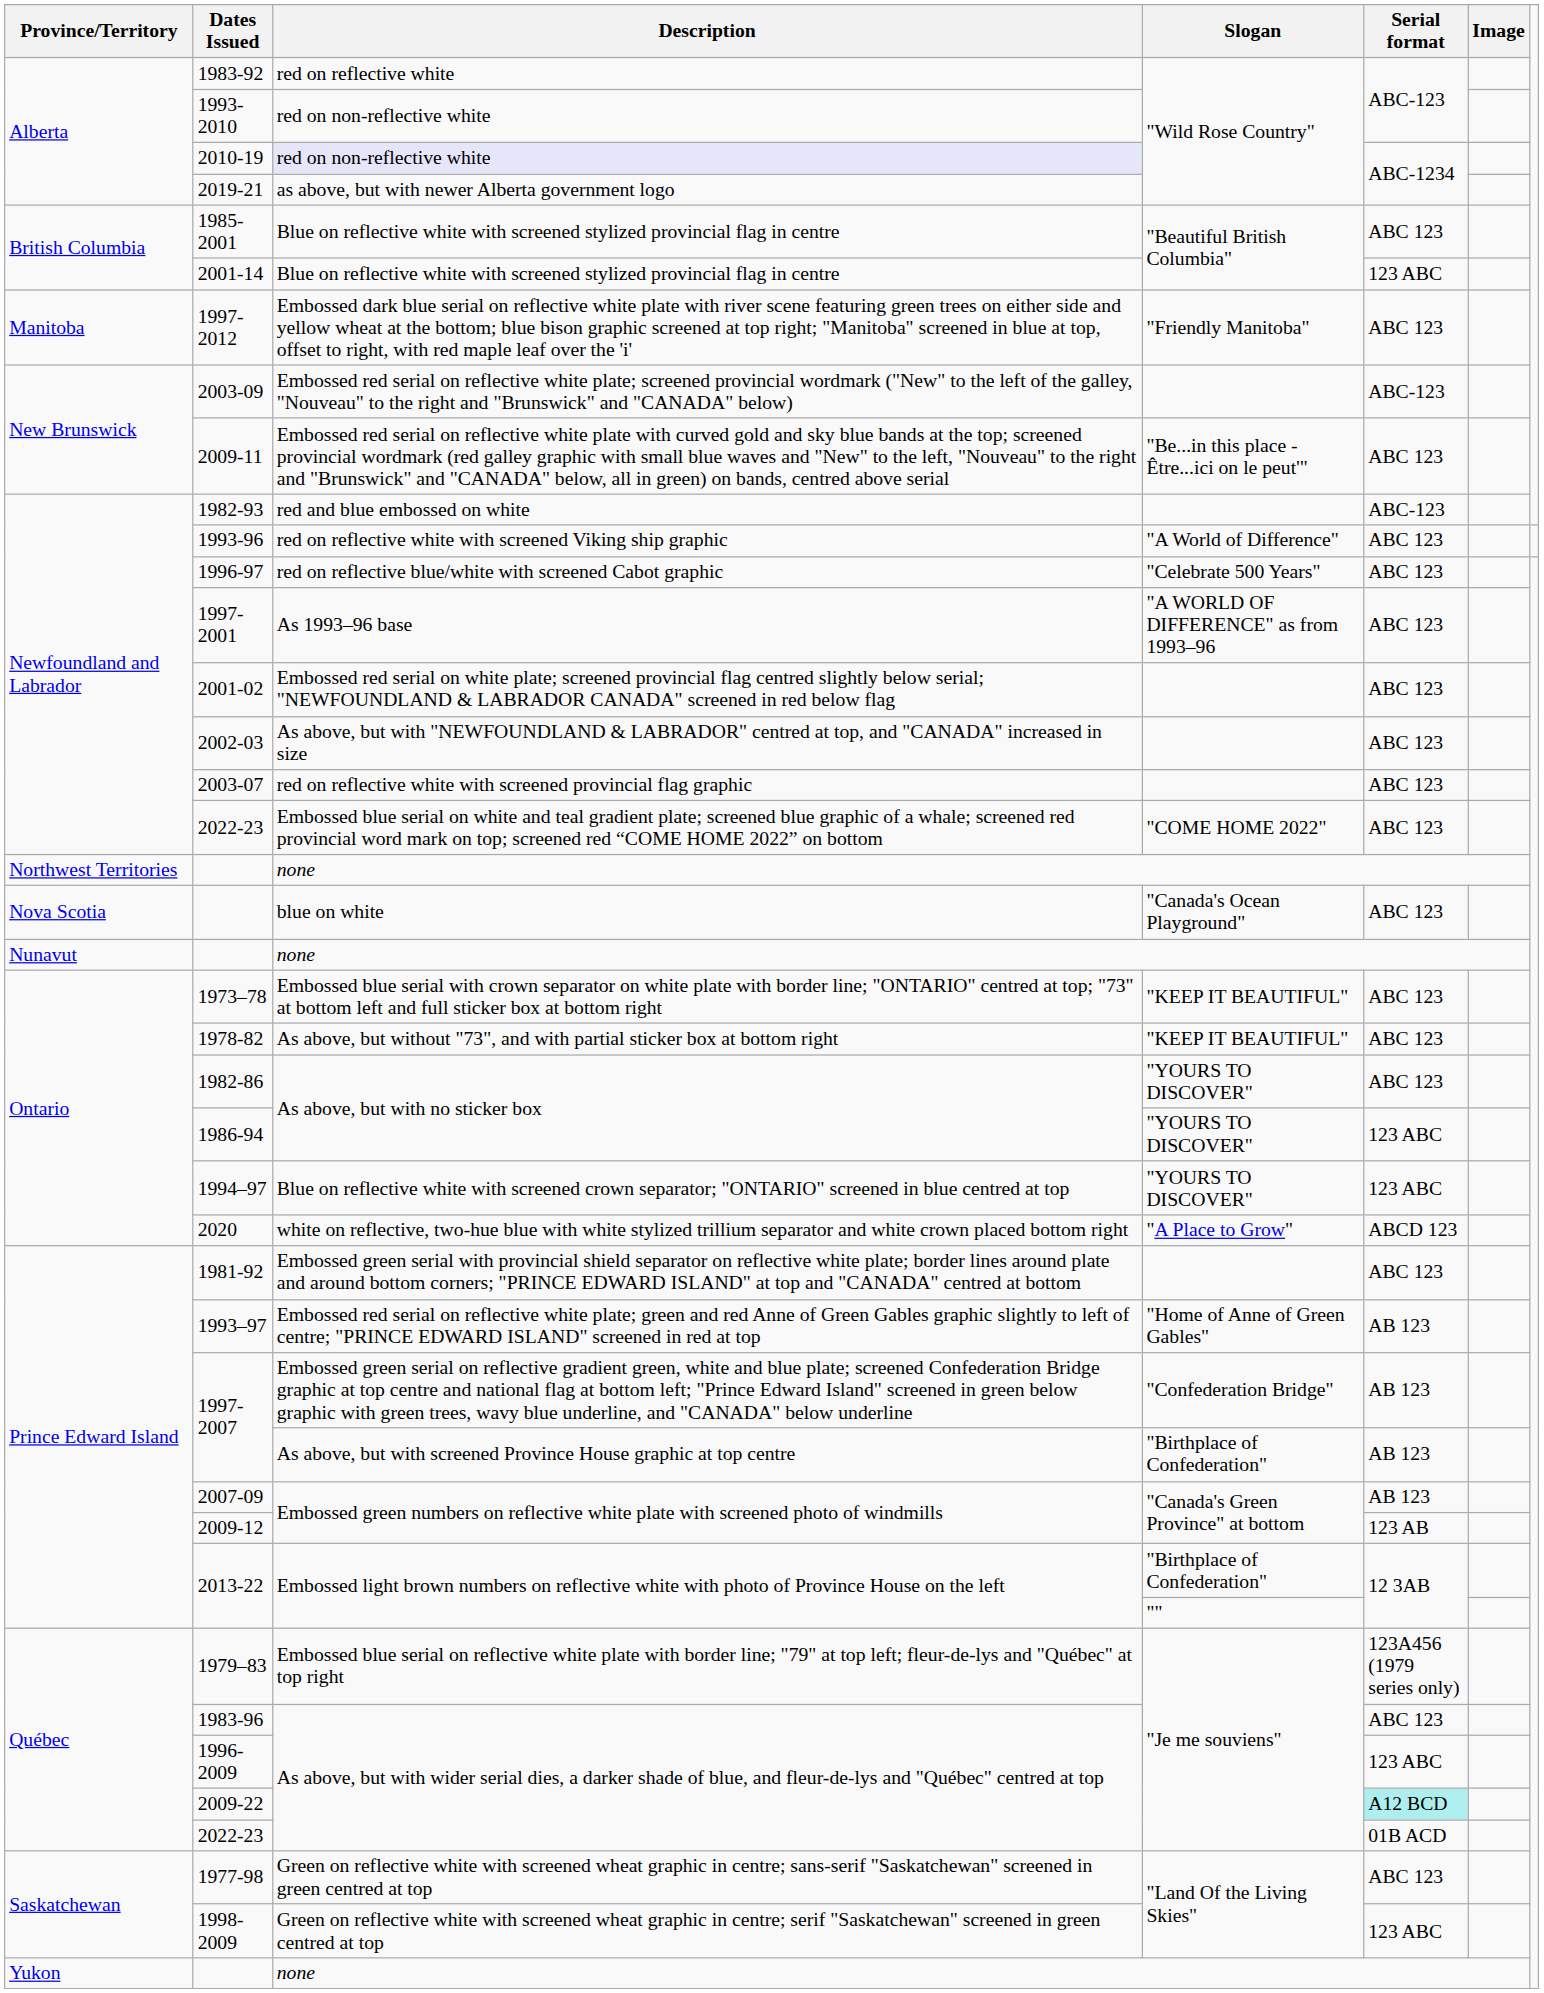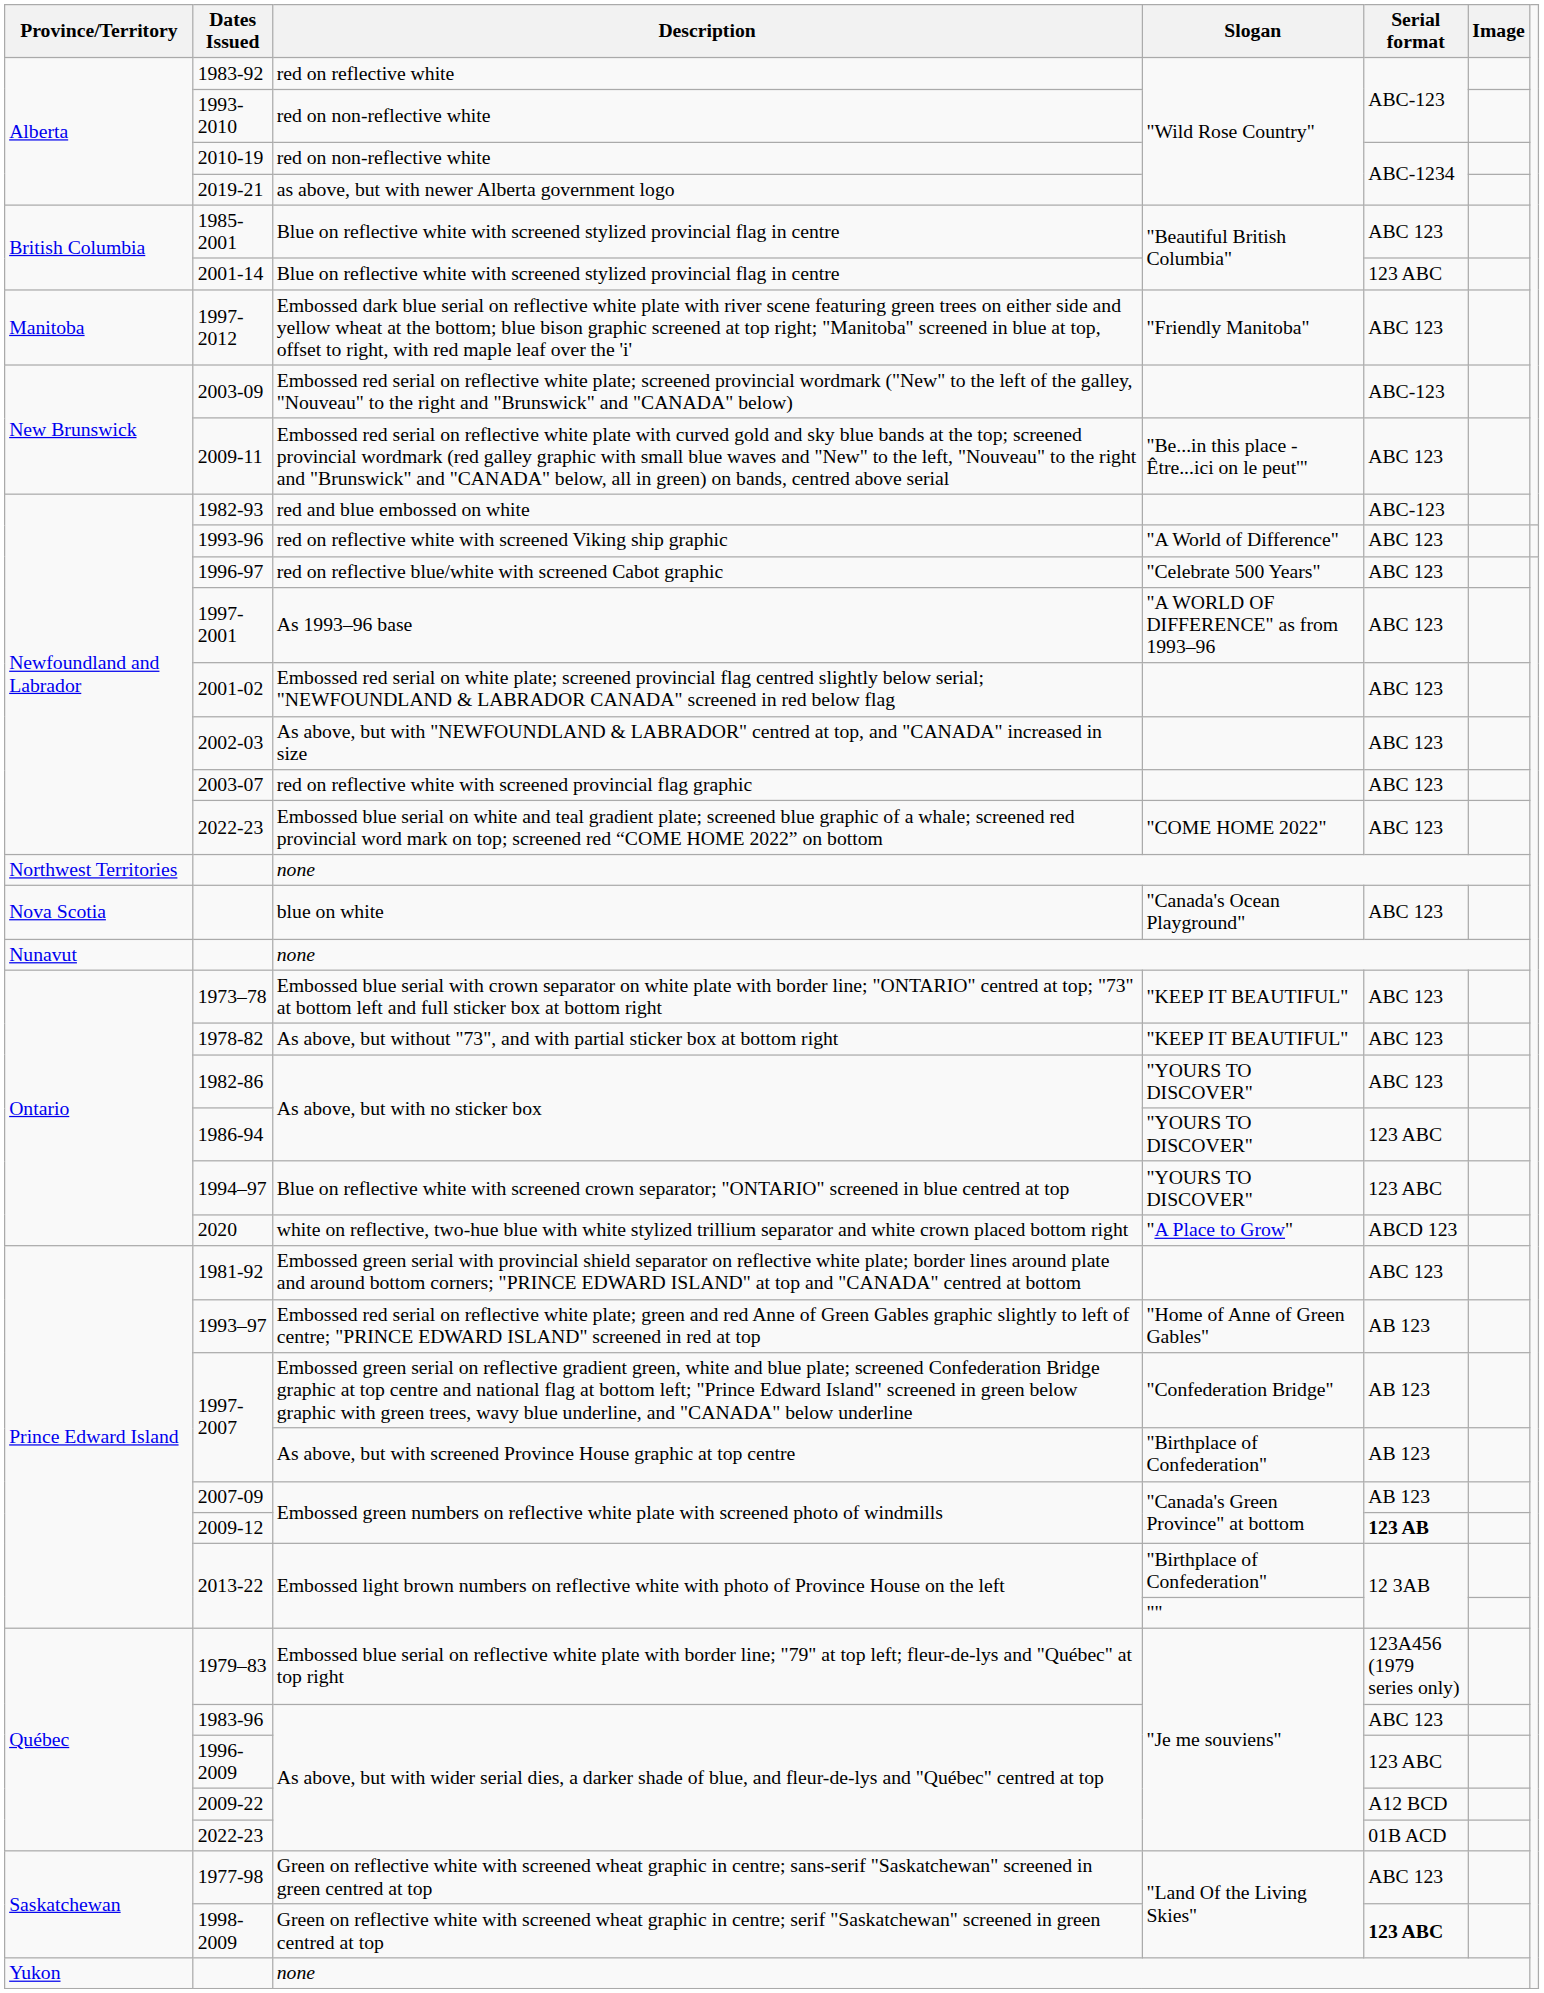(384, 158) lavender background -> (384, 158) no background
(1399, 1528) normal -> (1399, 1528) bold
(1408, 1803) paleturquoise background -> (1408, 1803) no background
(1405, 1930) normal -> (1406, 1930) bold
